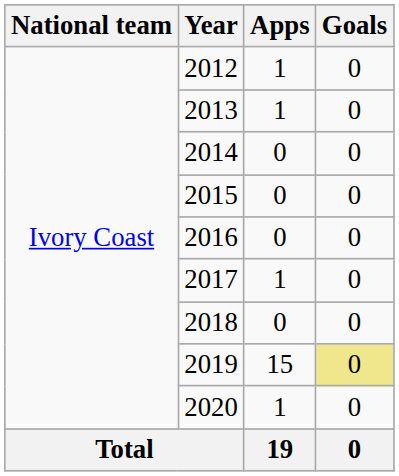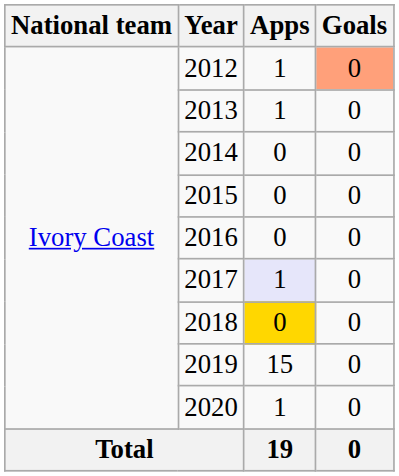(355, 68) no background -> (355, 68) lightsalmon background
(280, 279) no background -> (280, 279) lavender background
(280, 322) no background -> (280, 322) gold background
(355, 364) khaki background -> (355, 364) no background
